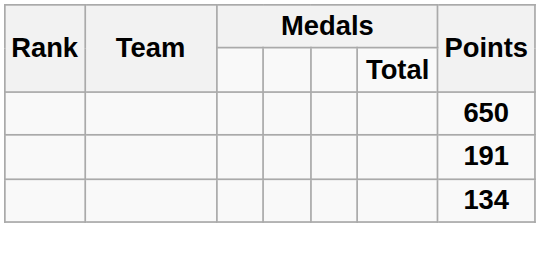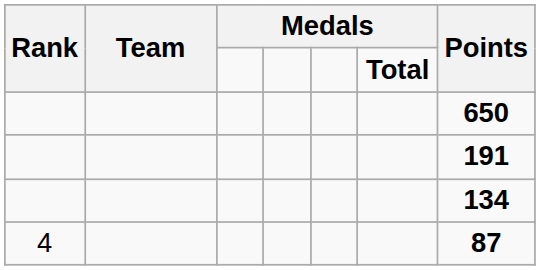+ row: (45, 243)
